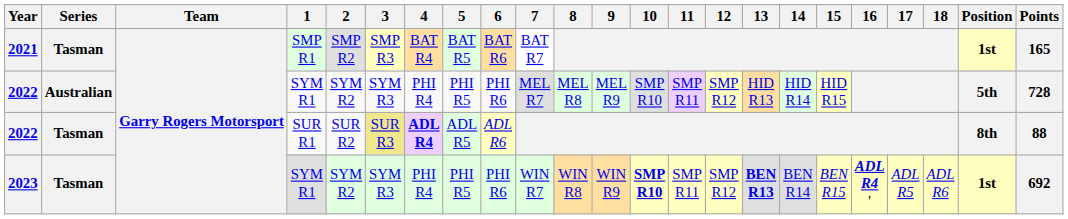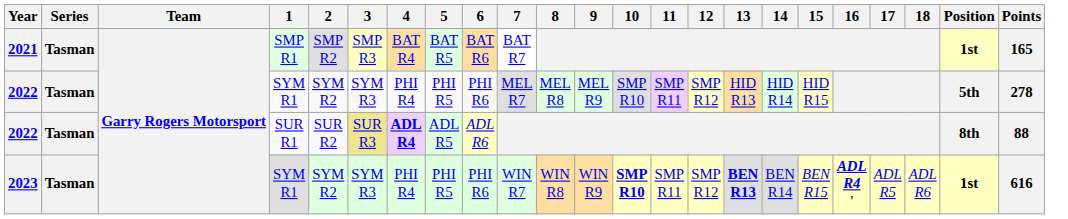(78, 91) Australian -> (70, 91) Tasman
(1039, 91) 728 -> (1021, 91) 278
(1039, 183) 692 -> (1021, 183) 616
